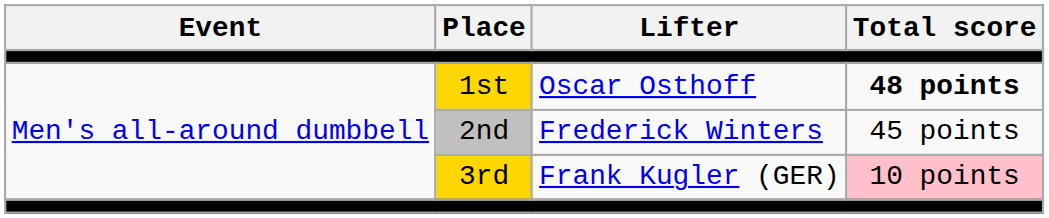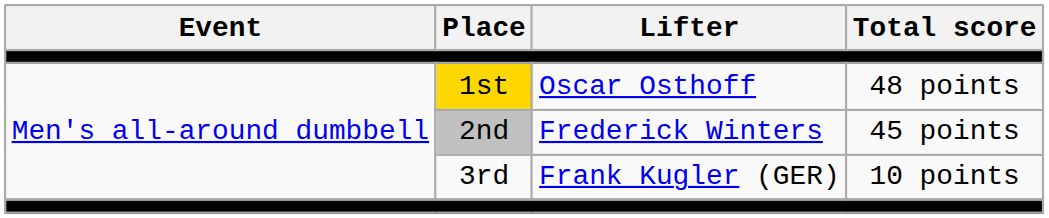(945, 86) bold -> (945, 86) normal
(484, 177) gold background -> (484, 177) no background
(945, 177) pink background -> (945, 177) no background
